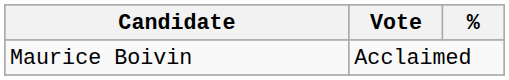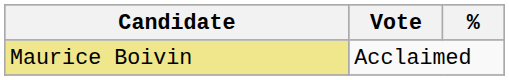(101, 58) no background -> (101, 58) khaki background
